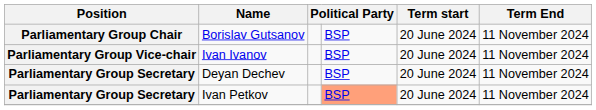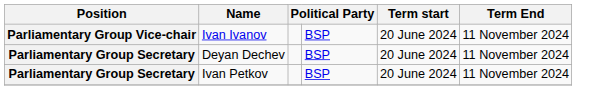- row: (253, 34)
(337, 94) lightsalmon background -> (317, 74) no background
